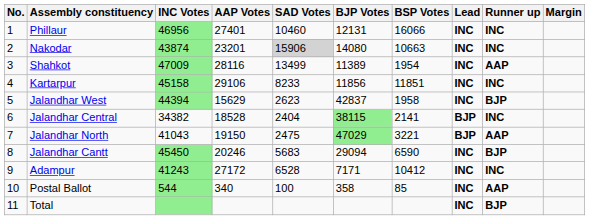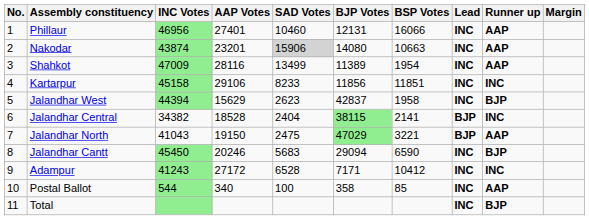(495, 30) INC -> (497, 30) AAP
(495, 48) INC -> (497, 48) AAP
